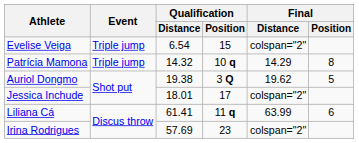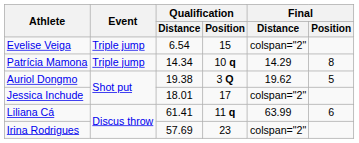(179, 63) 14.32 -> (179, 63) 14.34
